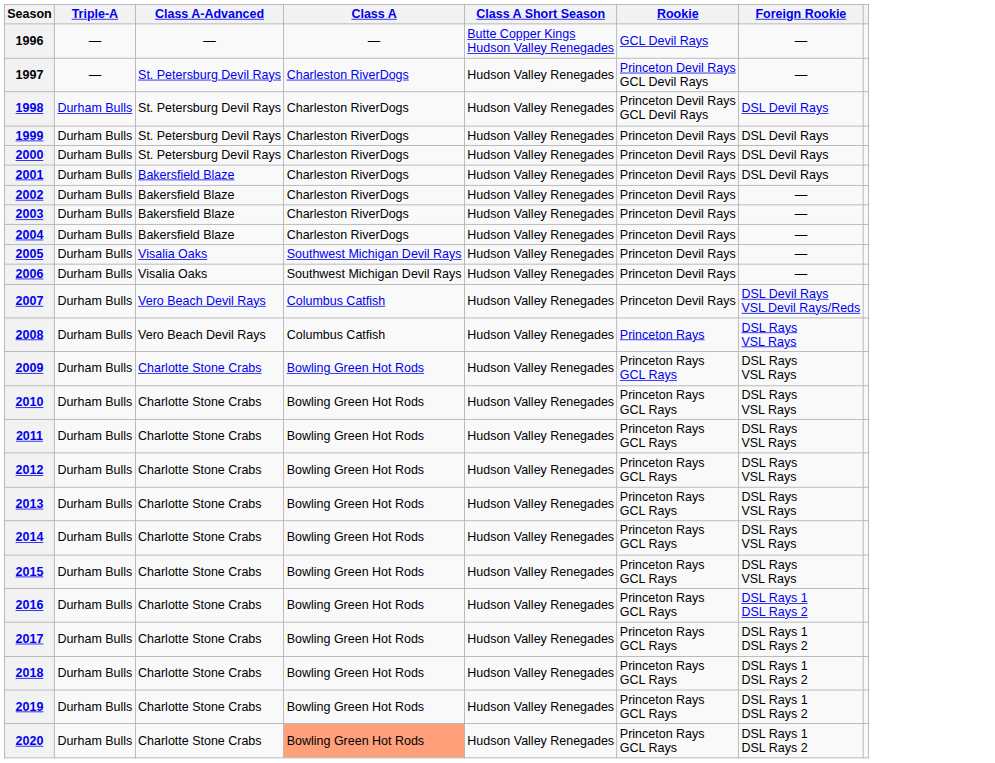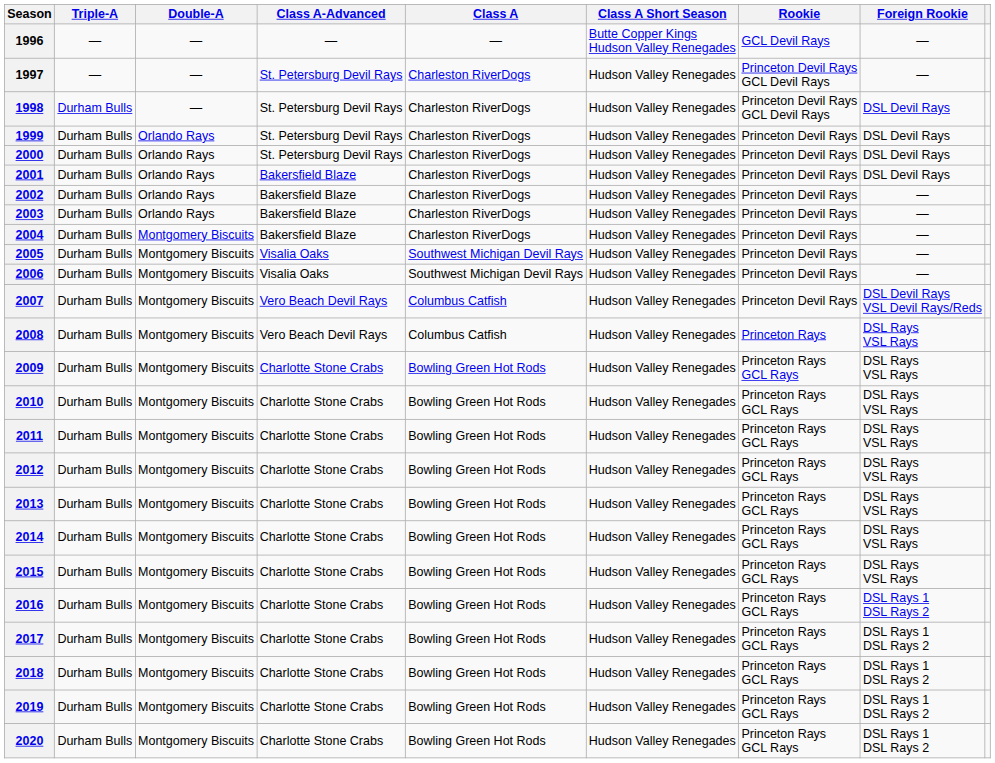+ column: (196, 14)
(355, 740) lightsalmon background -> (477, 740) no background
